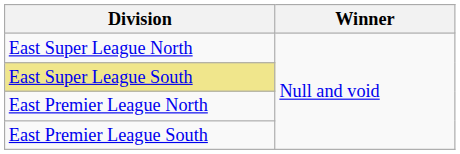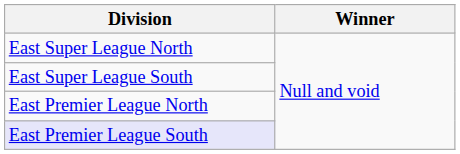(101, 76) khaki background -> (101, 76) no background
(108, 134) no background -> (108, 134) lavender background
